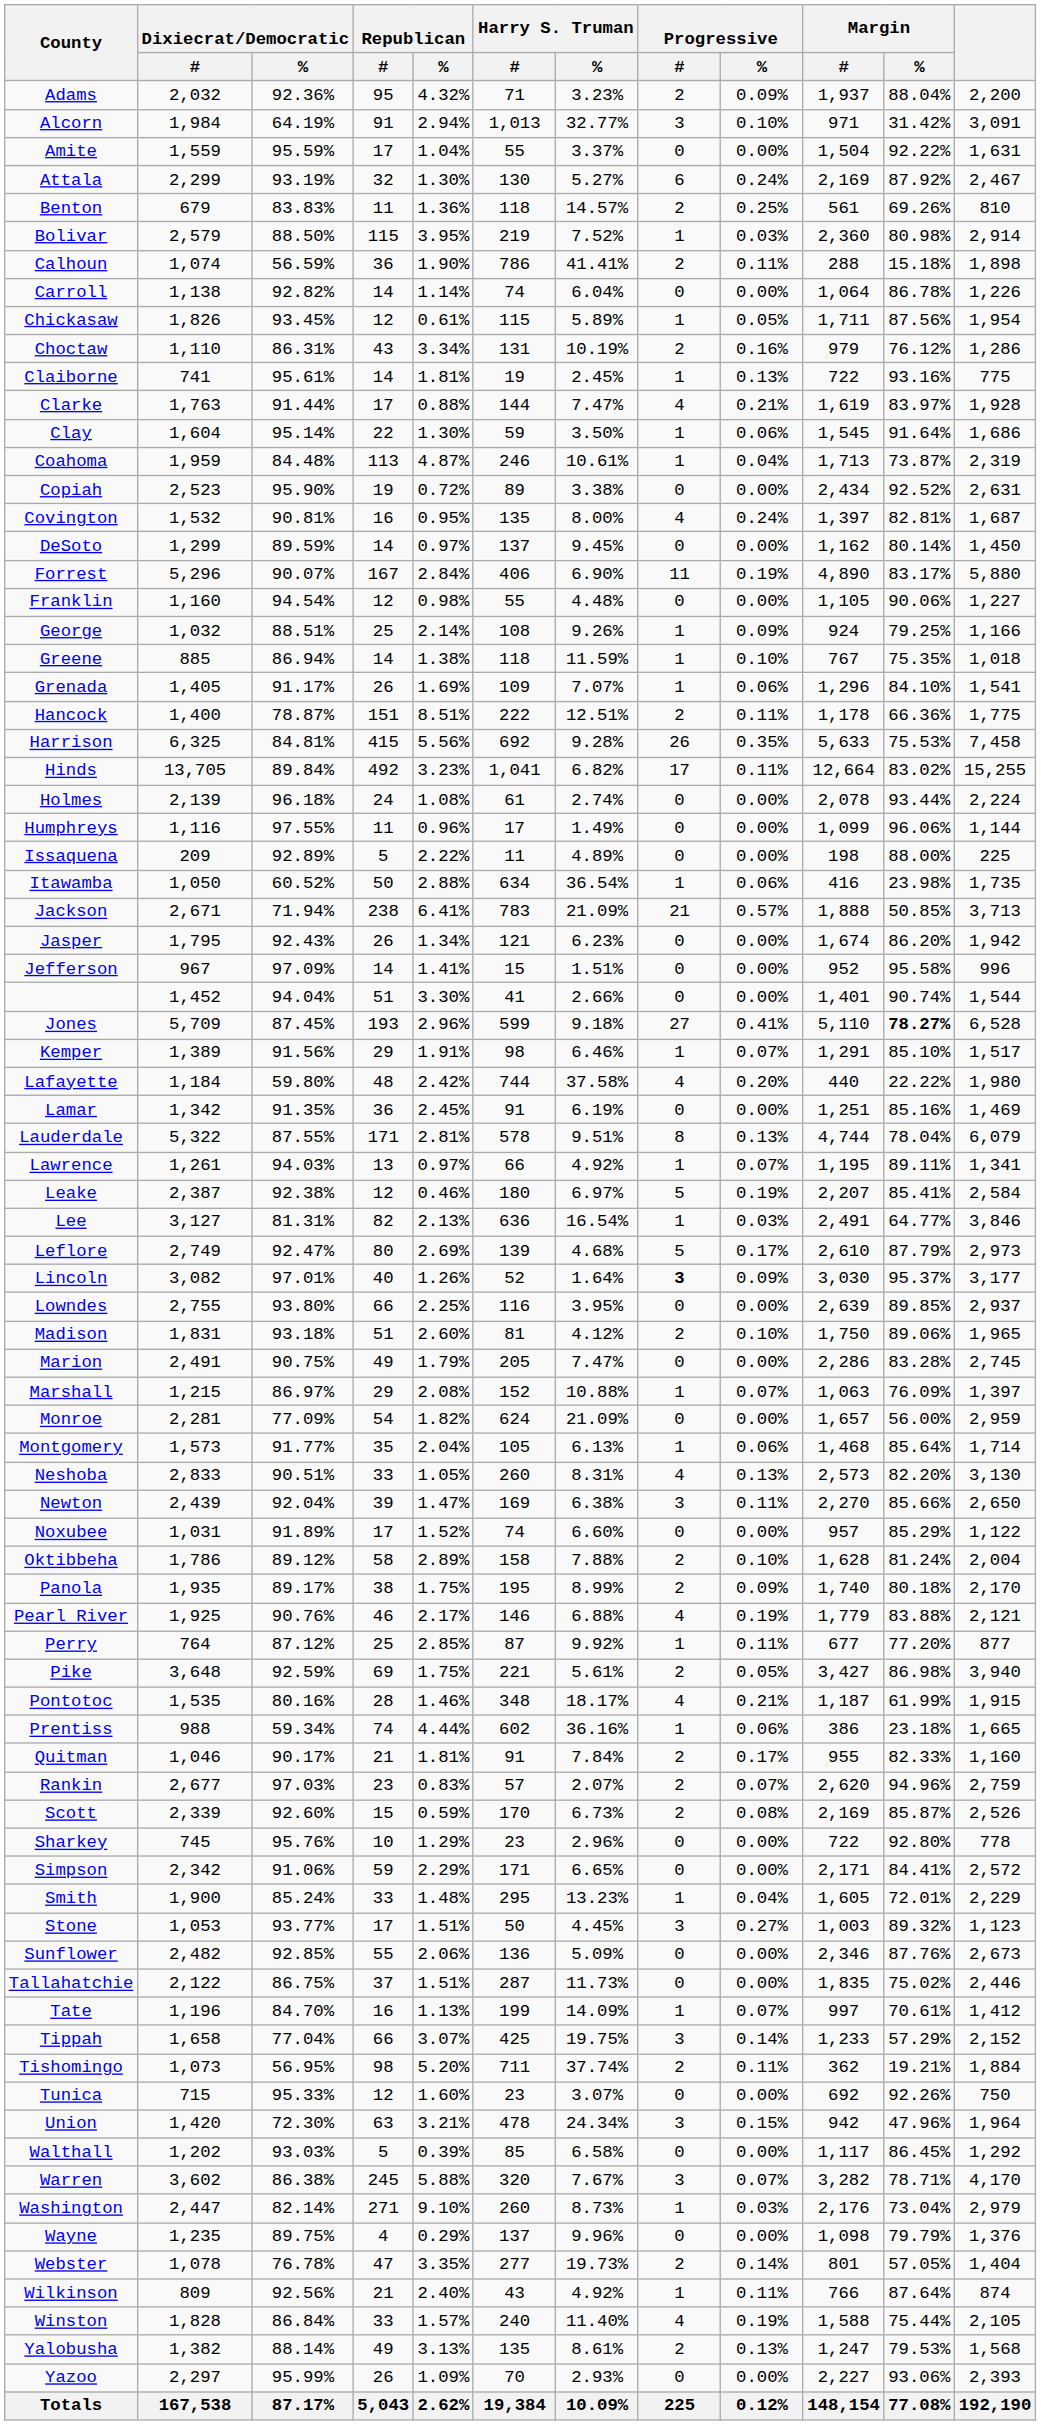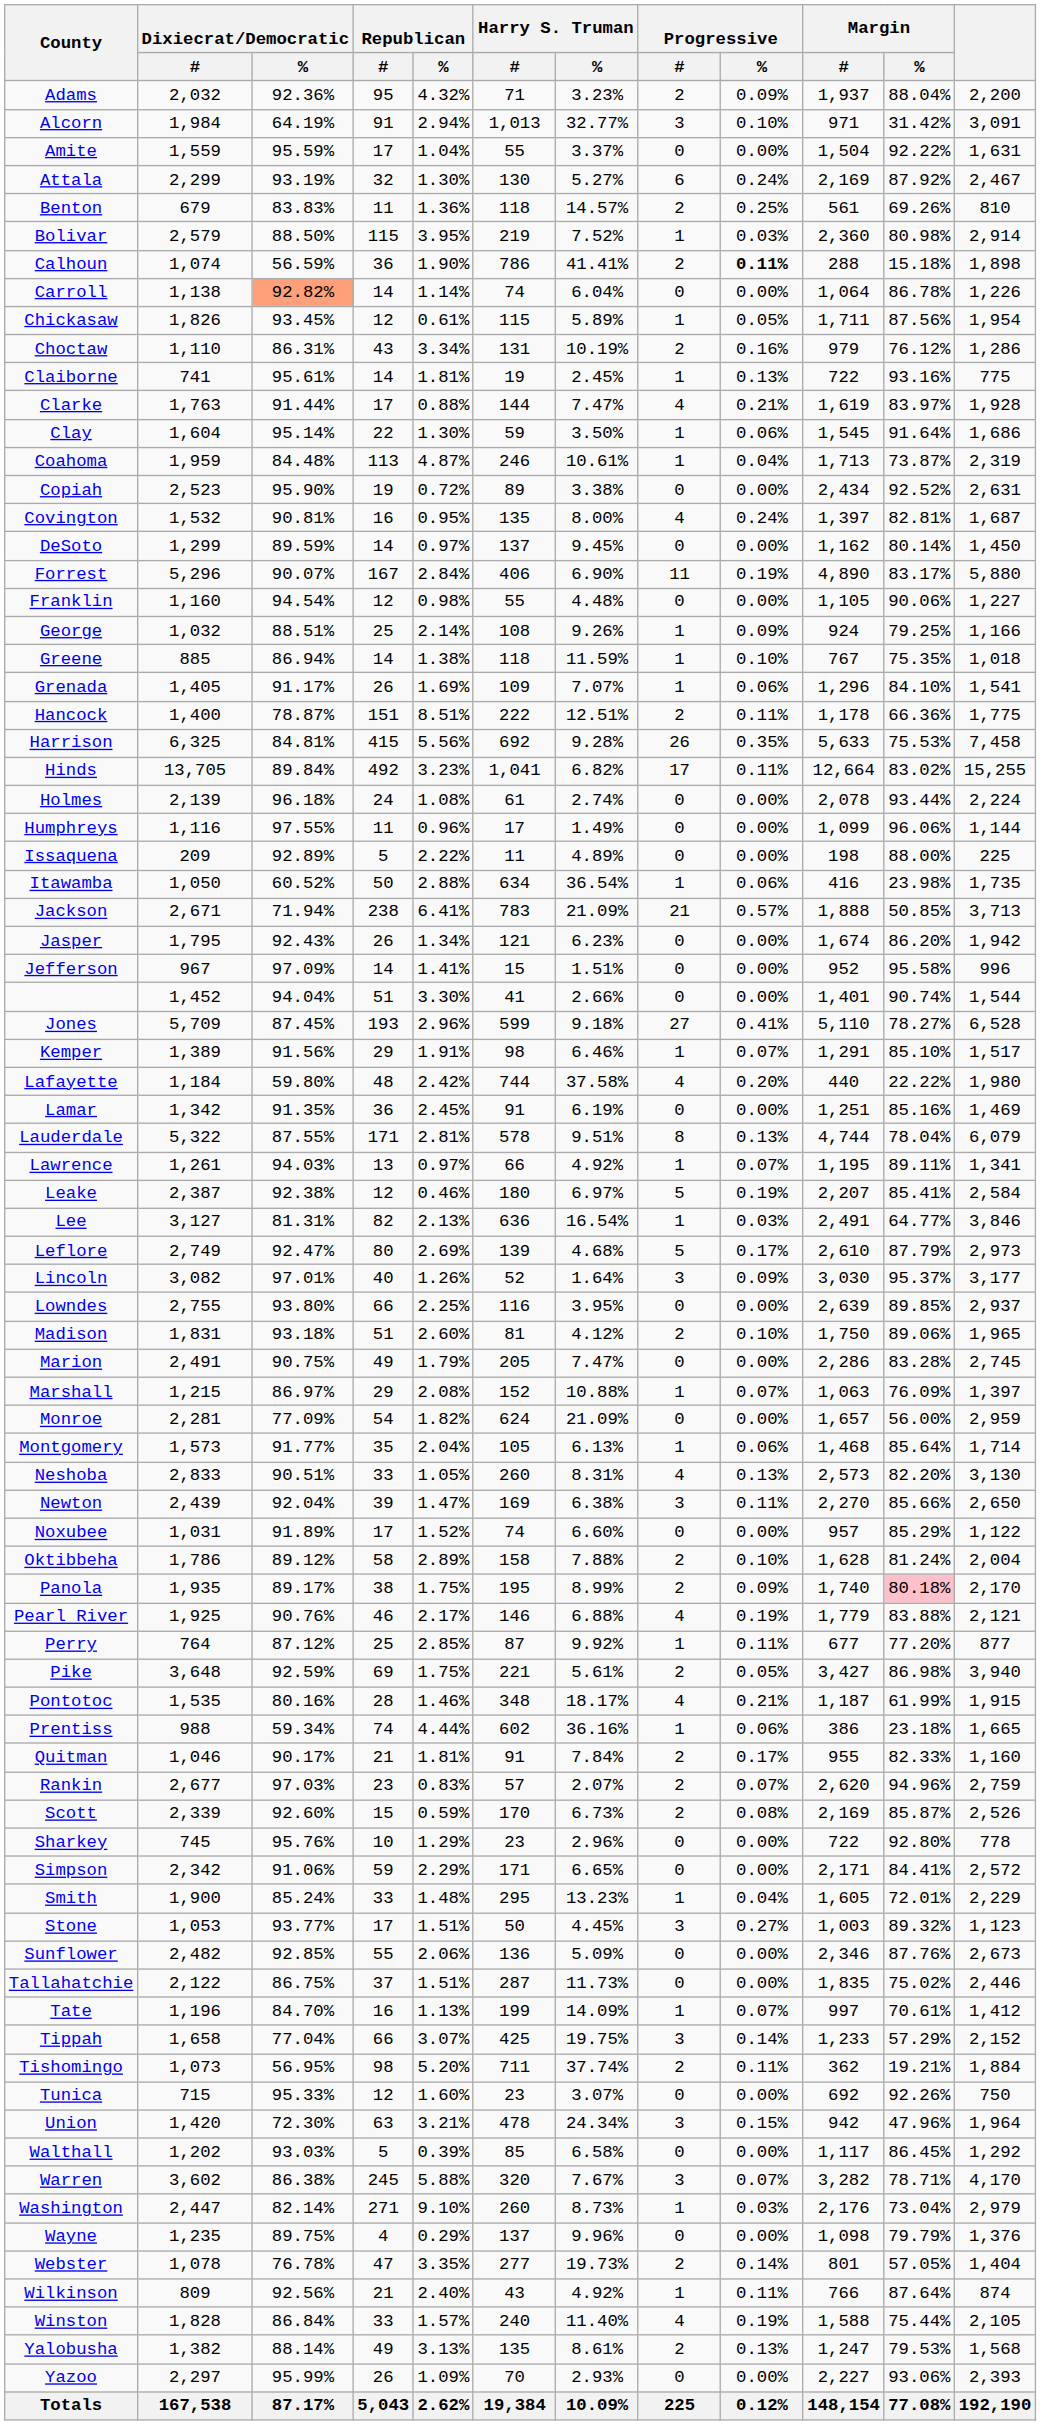(762, 264) normal -> (762, 264) bold
(303, 292) no background -> (303, 292) lightsalmon background
(919, 1025) bold -> (919, 1025) normal
(680, 1279) bold -> (680, 1279) normal
(919, 1589) no background -> (919, 1589) pink background
